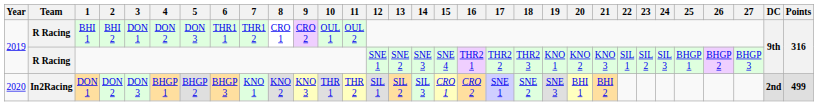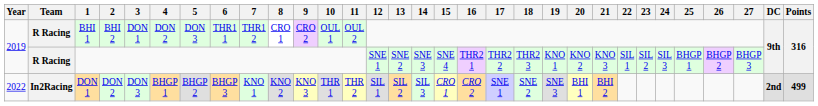(16, 87) 2020 -> (16, 87) 2022
